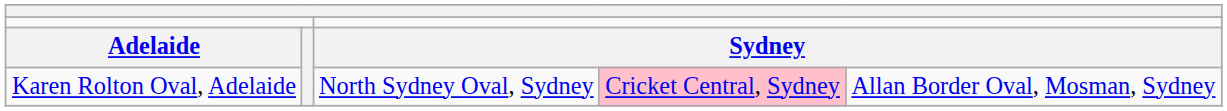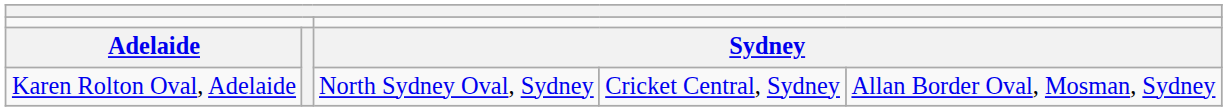(723, 86) pink background -> (723, 86) no background
